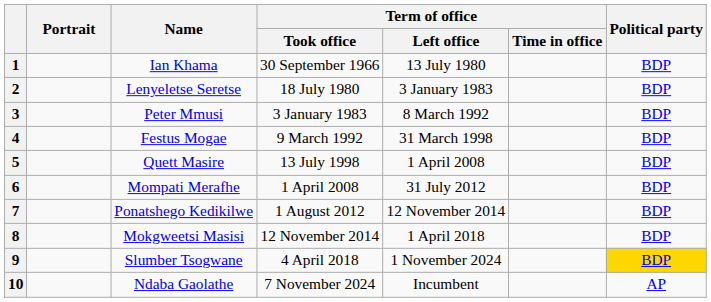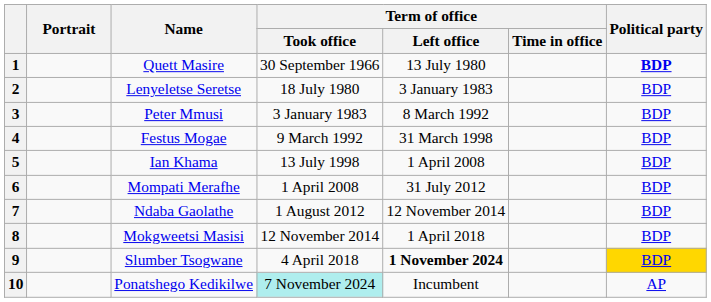(184, 65) Ian Khama -> (184, 65) Quett Masire
(656, 65) normal -> (656, 65) bold
(184, 162) Quett Masire -> (184, 162) Ian Khama
(184, 211) Ponatshego Kedikilwe -> (184, 211) Ndaba Gaolathe
(446, 260) normal -> (446, 260) bold
(184, 284) Ndaba Gaolathe -> (184, 284) Ponatshego Kedikilwe
(320, 284) no background -> (320, 284) paleturquoise background
